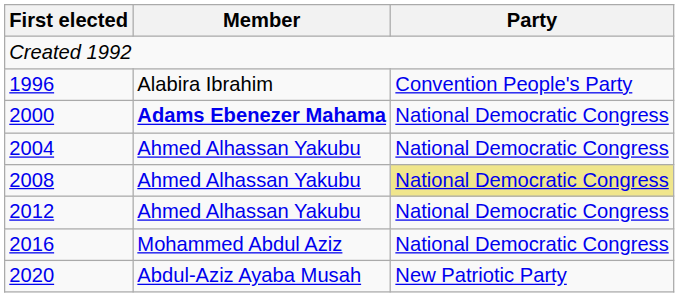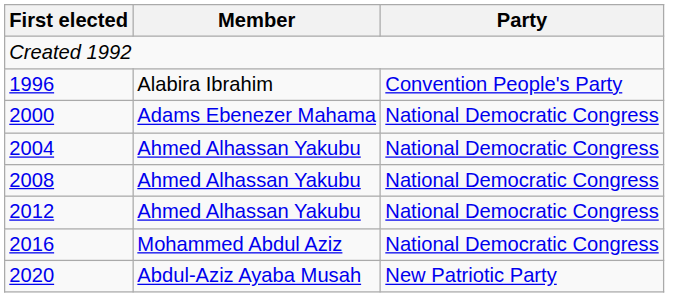(262, 116) bold -> (257, 116) normal
(532, 180) khaki background -> (522, 180) no background
